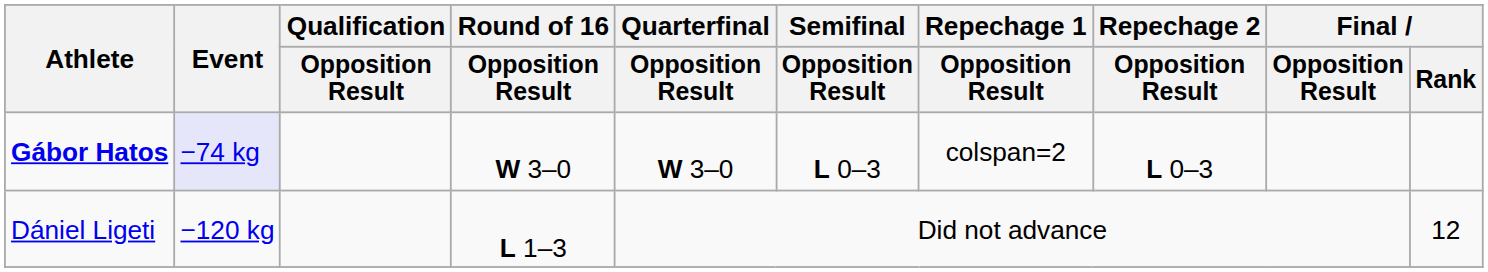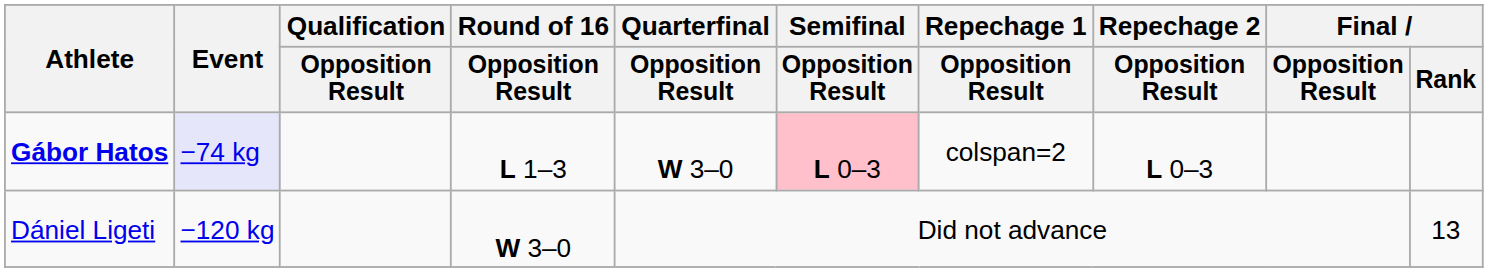(533, 170) W 3–0 -> (533, 170) L 1–3
(847, 170) no background -> (847, 170) pink background
(533, 247) L 1–3 -> (533, 247) W 3–0
(1446, 229) 12 -> (1446, 229) 13
